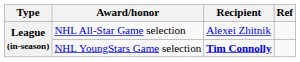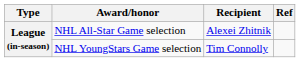(239, 48) bold -> (237, 48) normal
